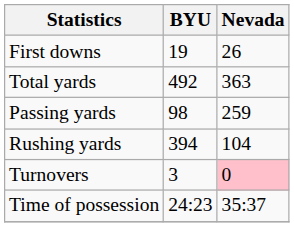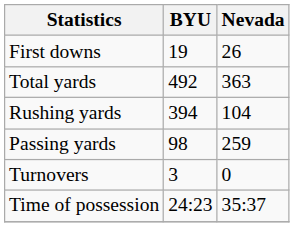rows swapped: (65, 143) <-> (63, 112)
(226, 174) pink background -> (226, 174) no background
